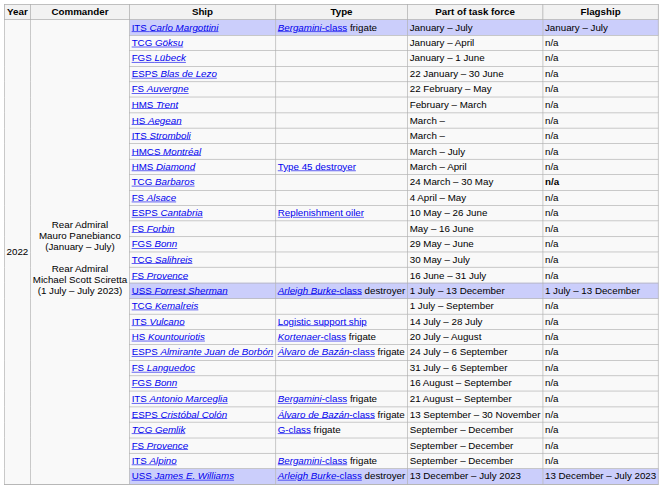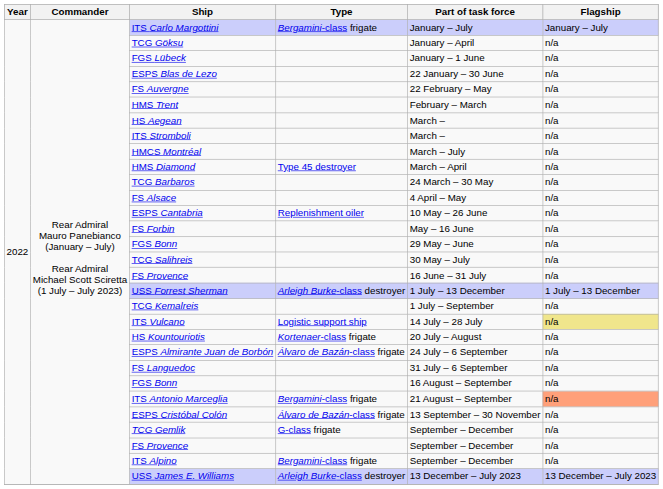(552, 182) bold -> (552, 182) normal
(552, 321) no background -> (552, 321) khaki background
(552, 399) no background -> (552, 399) lightsalmon background
